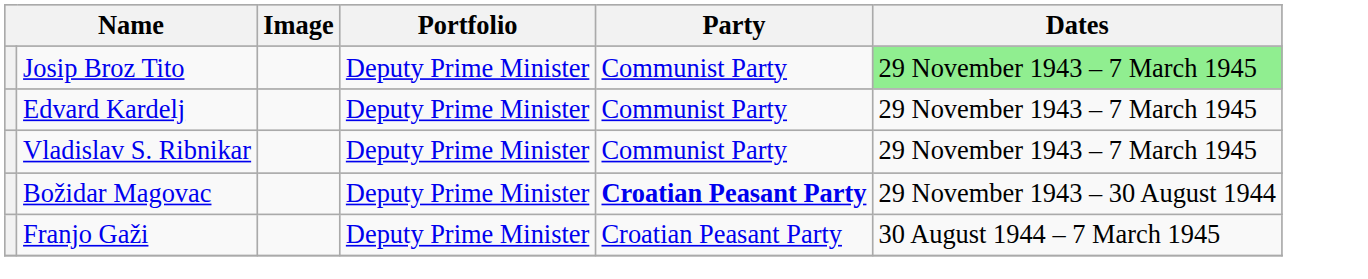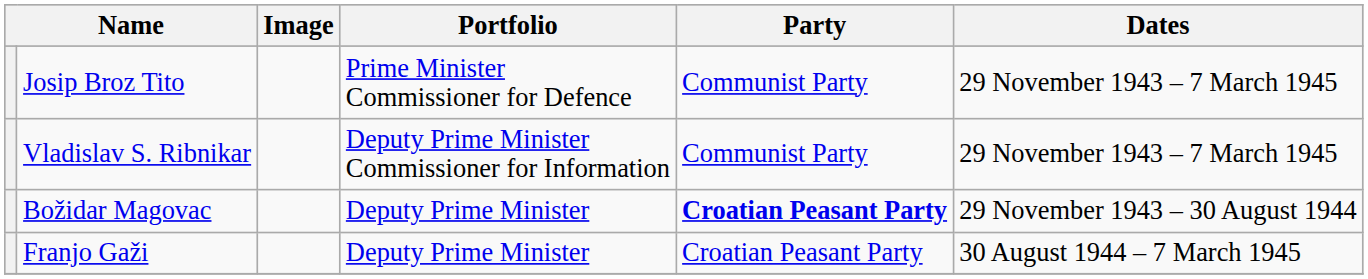(468, 67) Deputy Prime Minister -> (489, 82) Prime Minister Commissioner for Defence
(1068, 67) lightgreen background -> (1148, 82) no background
- row: (104, 109)
(468, 151) Deputy Prime Minister -> (508, 153) Deputy Prime Minister Commissioner for Information
